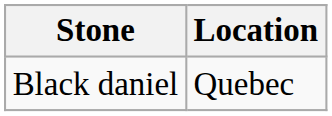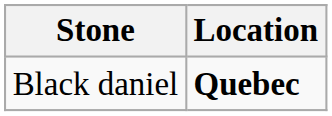(244, 82) normal -> (247, 82) bold
